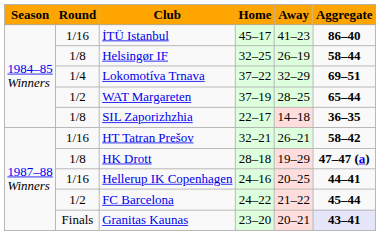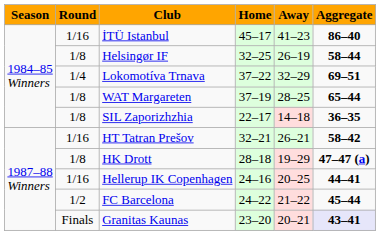(77, 96) 1/2 -> (77, 96) 1/8
